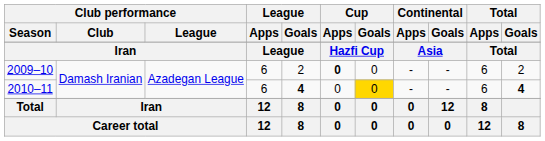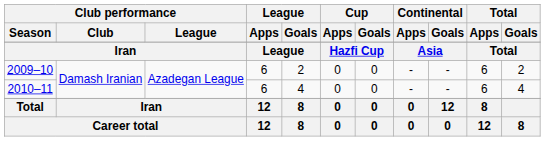(338, 70) bold -> (338, 70) normal
(301, 88) bold -> (301, 88) normal
(374, 88) gold background -> (374, 88) no background
(521, 88) bold -> (521, 88) normal
